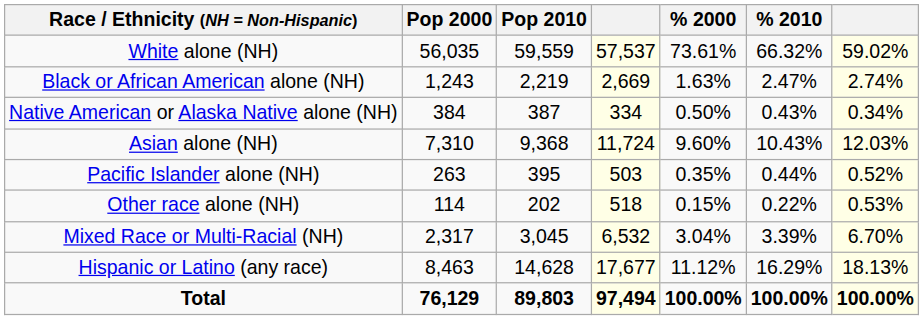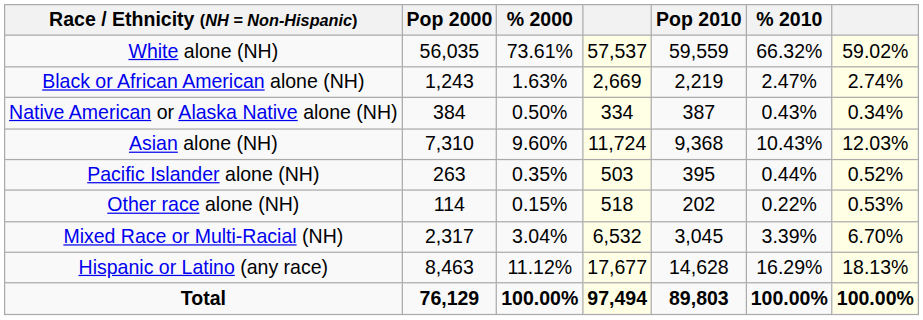columns swapped: (544, 19) <-> (703, 19)
